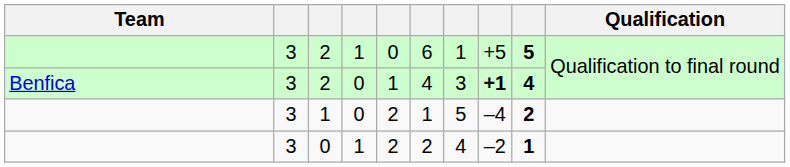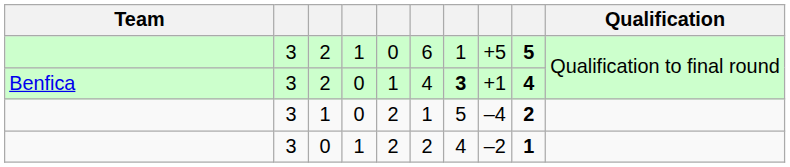(461, 83) normal -> (461, 83) bold
(495, 83) bold -> (495, 83) normal
